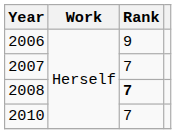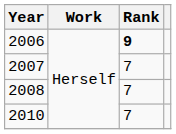(128, 42) normal -> (128, 42) bold
(128, 91) bold -> (128, 91) normal
